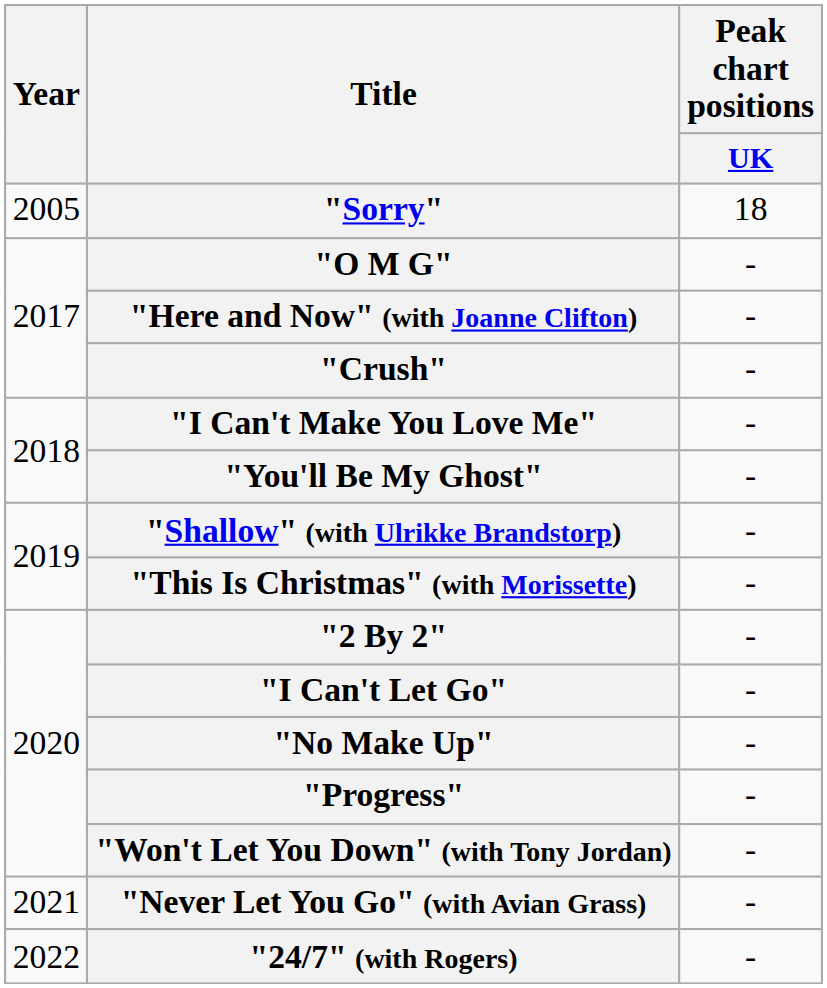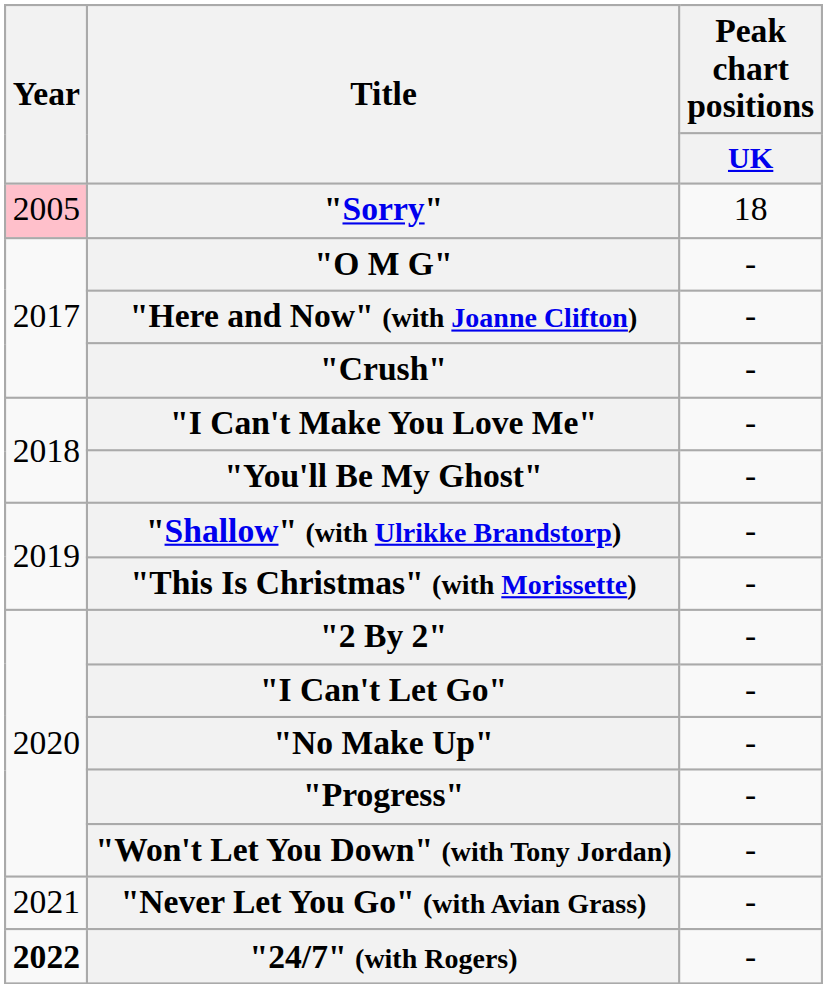(46, 209) no background -> (46, 209) pink background
(46, 955) normal -> (46, 955) bold
